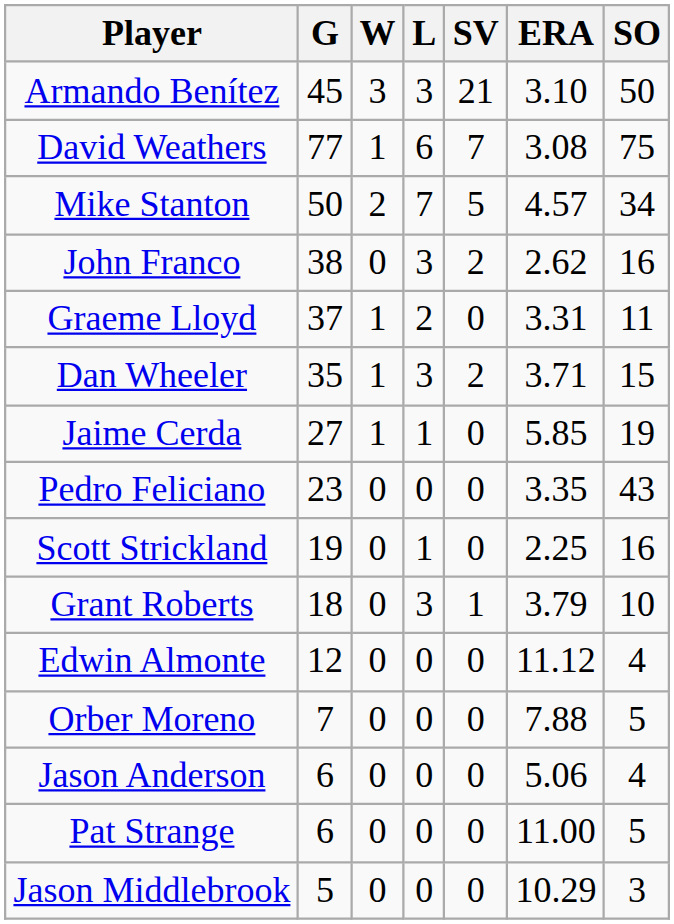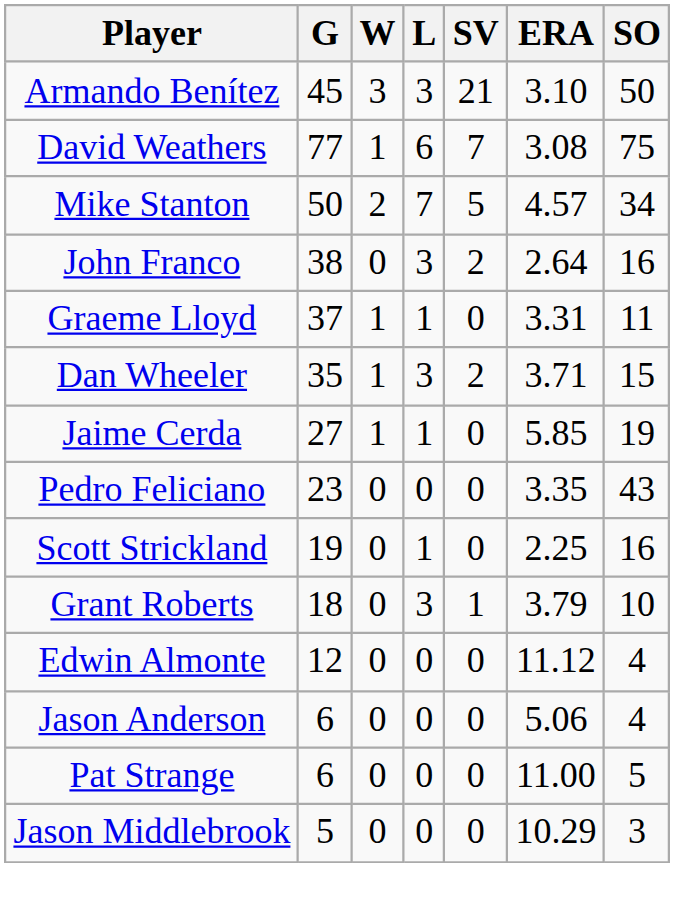(556, 261) 2.62 -> (556, 261) 2.64
(424, 318) 2 -> (424, 318) 1
- row: (152, 718)
